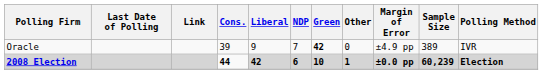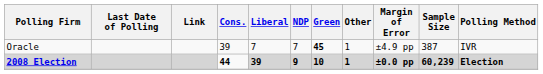(253, 47) 9 -> (253, 47) 7
(319, 47) 42 -> (319, 47) 45
(347, 47) 0 -> (347, 47) 1
(430, 47) 389 -> (430, 47) 387
(256, 62) 42 -> (256, 62) 39
(295, 62) 6 -> (295, 62) 9
